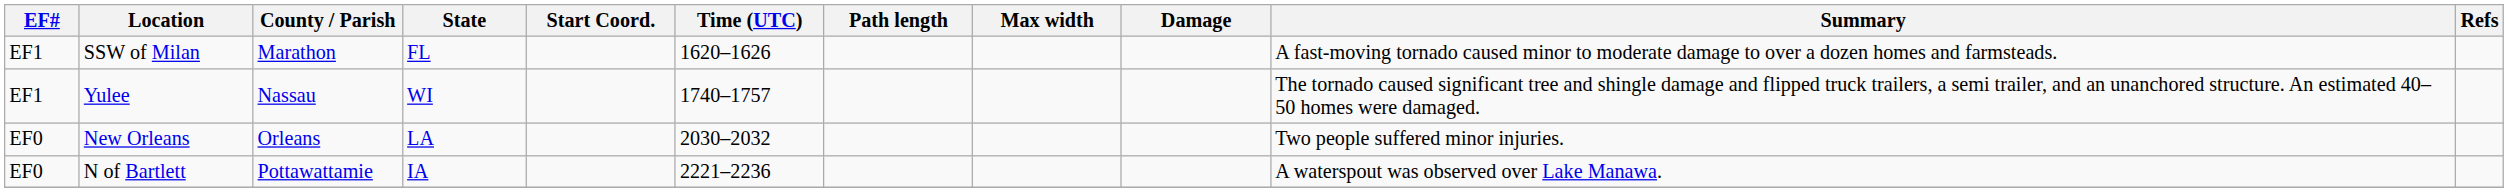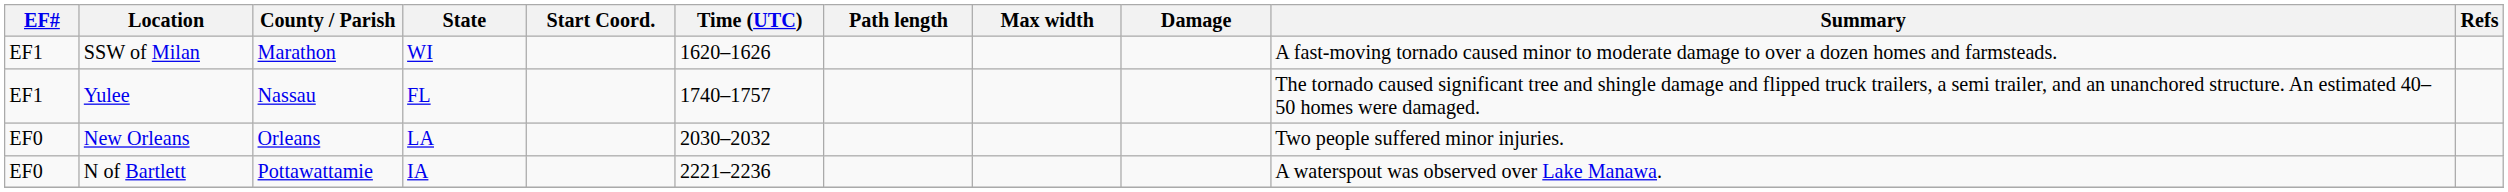(419, 52) FL -> (420, 52) WI
(420, 95) WI -> (419, 95) FL
